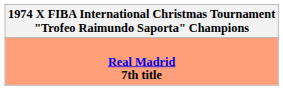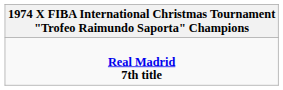(142, 68) lightsalmon background -> (142, 68) no background
